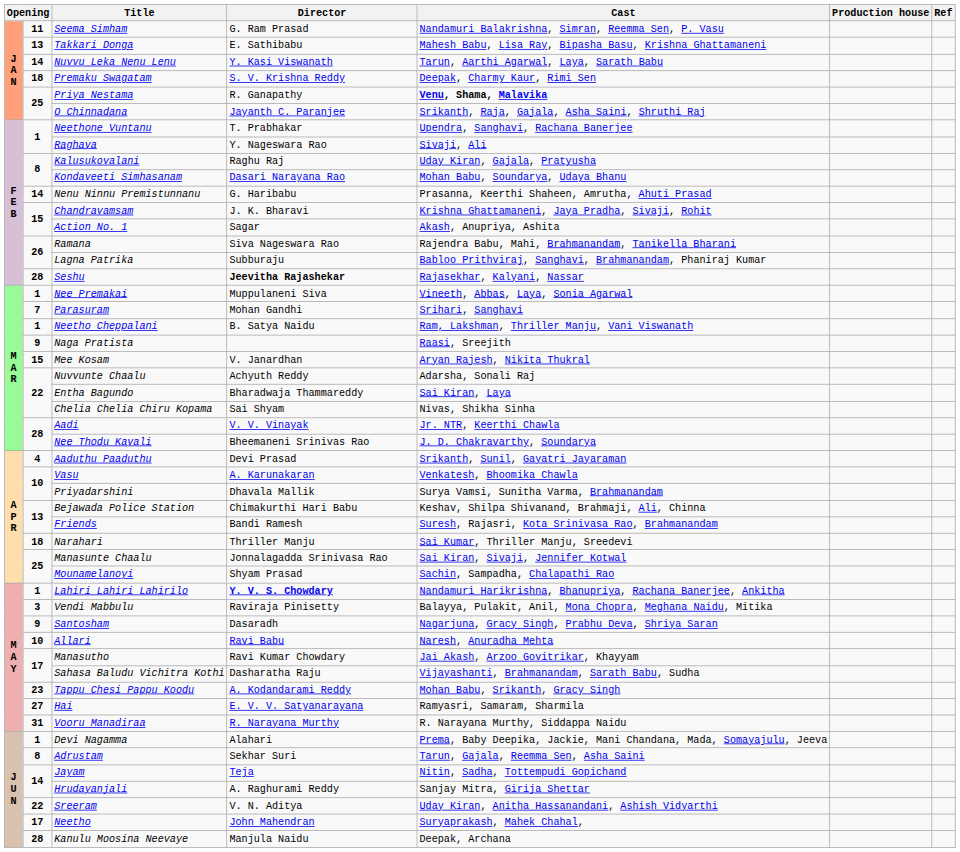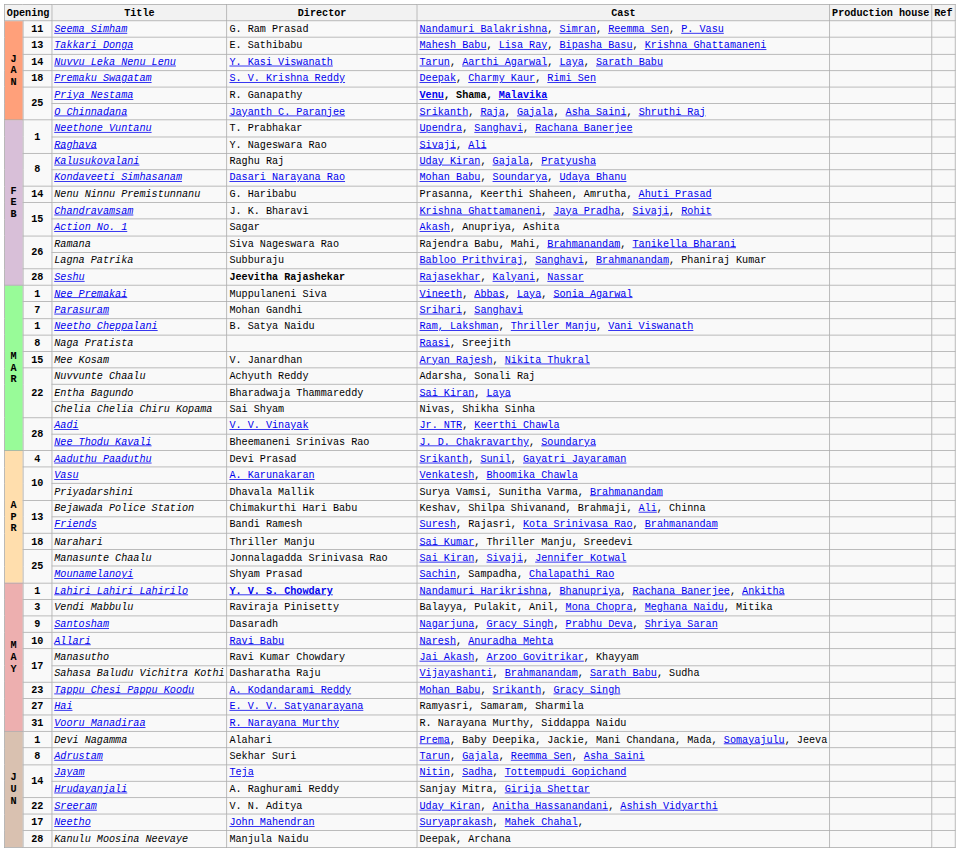(37, 343) 9 -> (37, 343) 8
